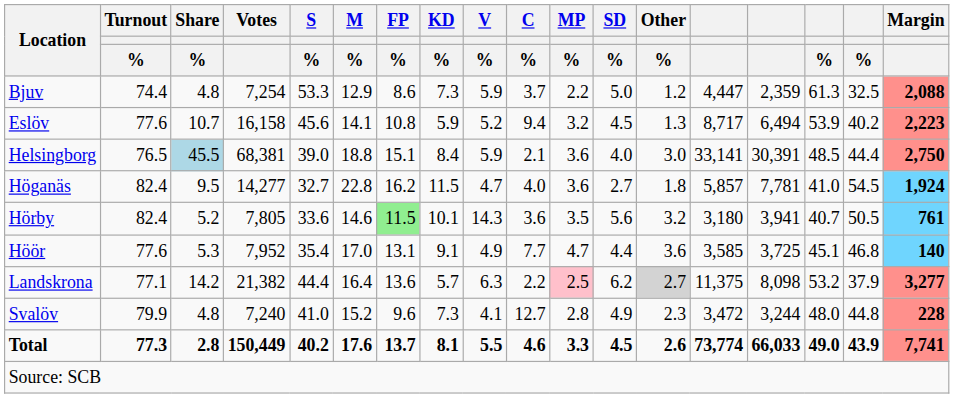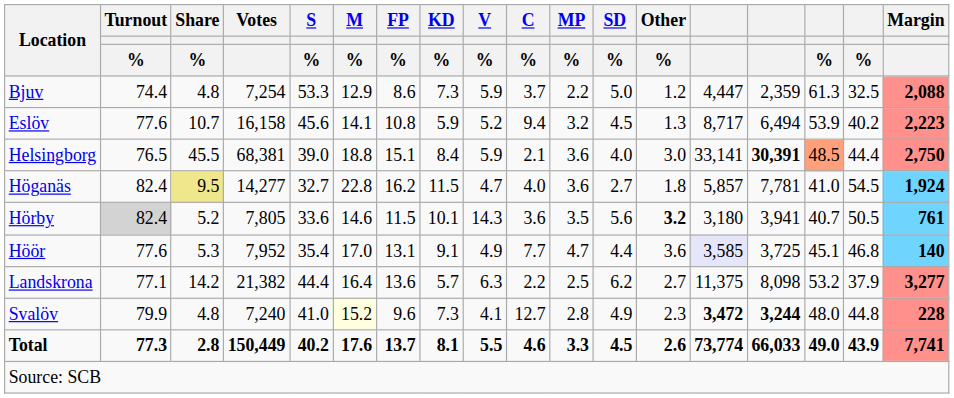(204, 155) lightblue background -> (204, 155) no background
(776, 155) normal -> (776, 155) bold
(824, 155) no background -> (824, 155) lightsalmon background
(208, 187) no background -> (208, 187) khaki background
(152, 218) no background -> (152, 218) lightgrey background
(400, 218) lightgreen background -> (400, 218) no background
(675, 218) normal -> (675, 218) bold
(723, 250) no background -> (723, 250) lavender background
(578, 282) pink background -> (578, 282) no background
(675, 282) lightgrey background -> (675, 282) no background
(357, 313) no background -> (357, 313) lightyellow background
(723, 313) normal -> (723, 313) bold
(780, 313) normal -> (780, 313) bold
